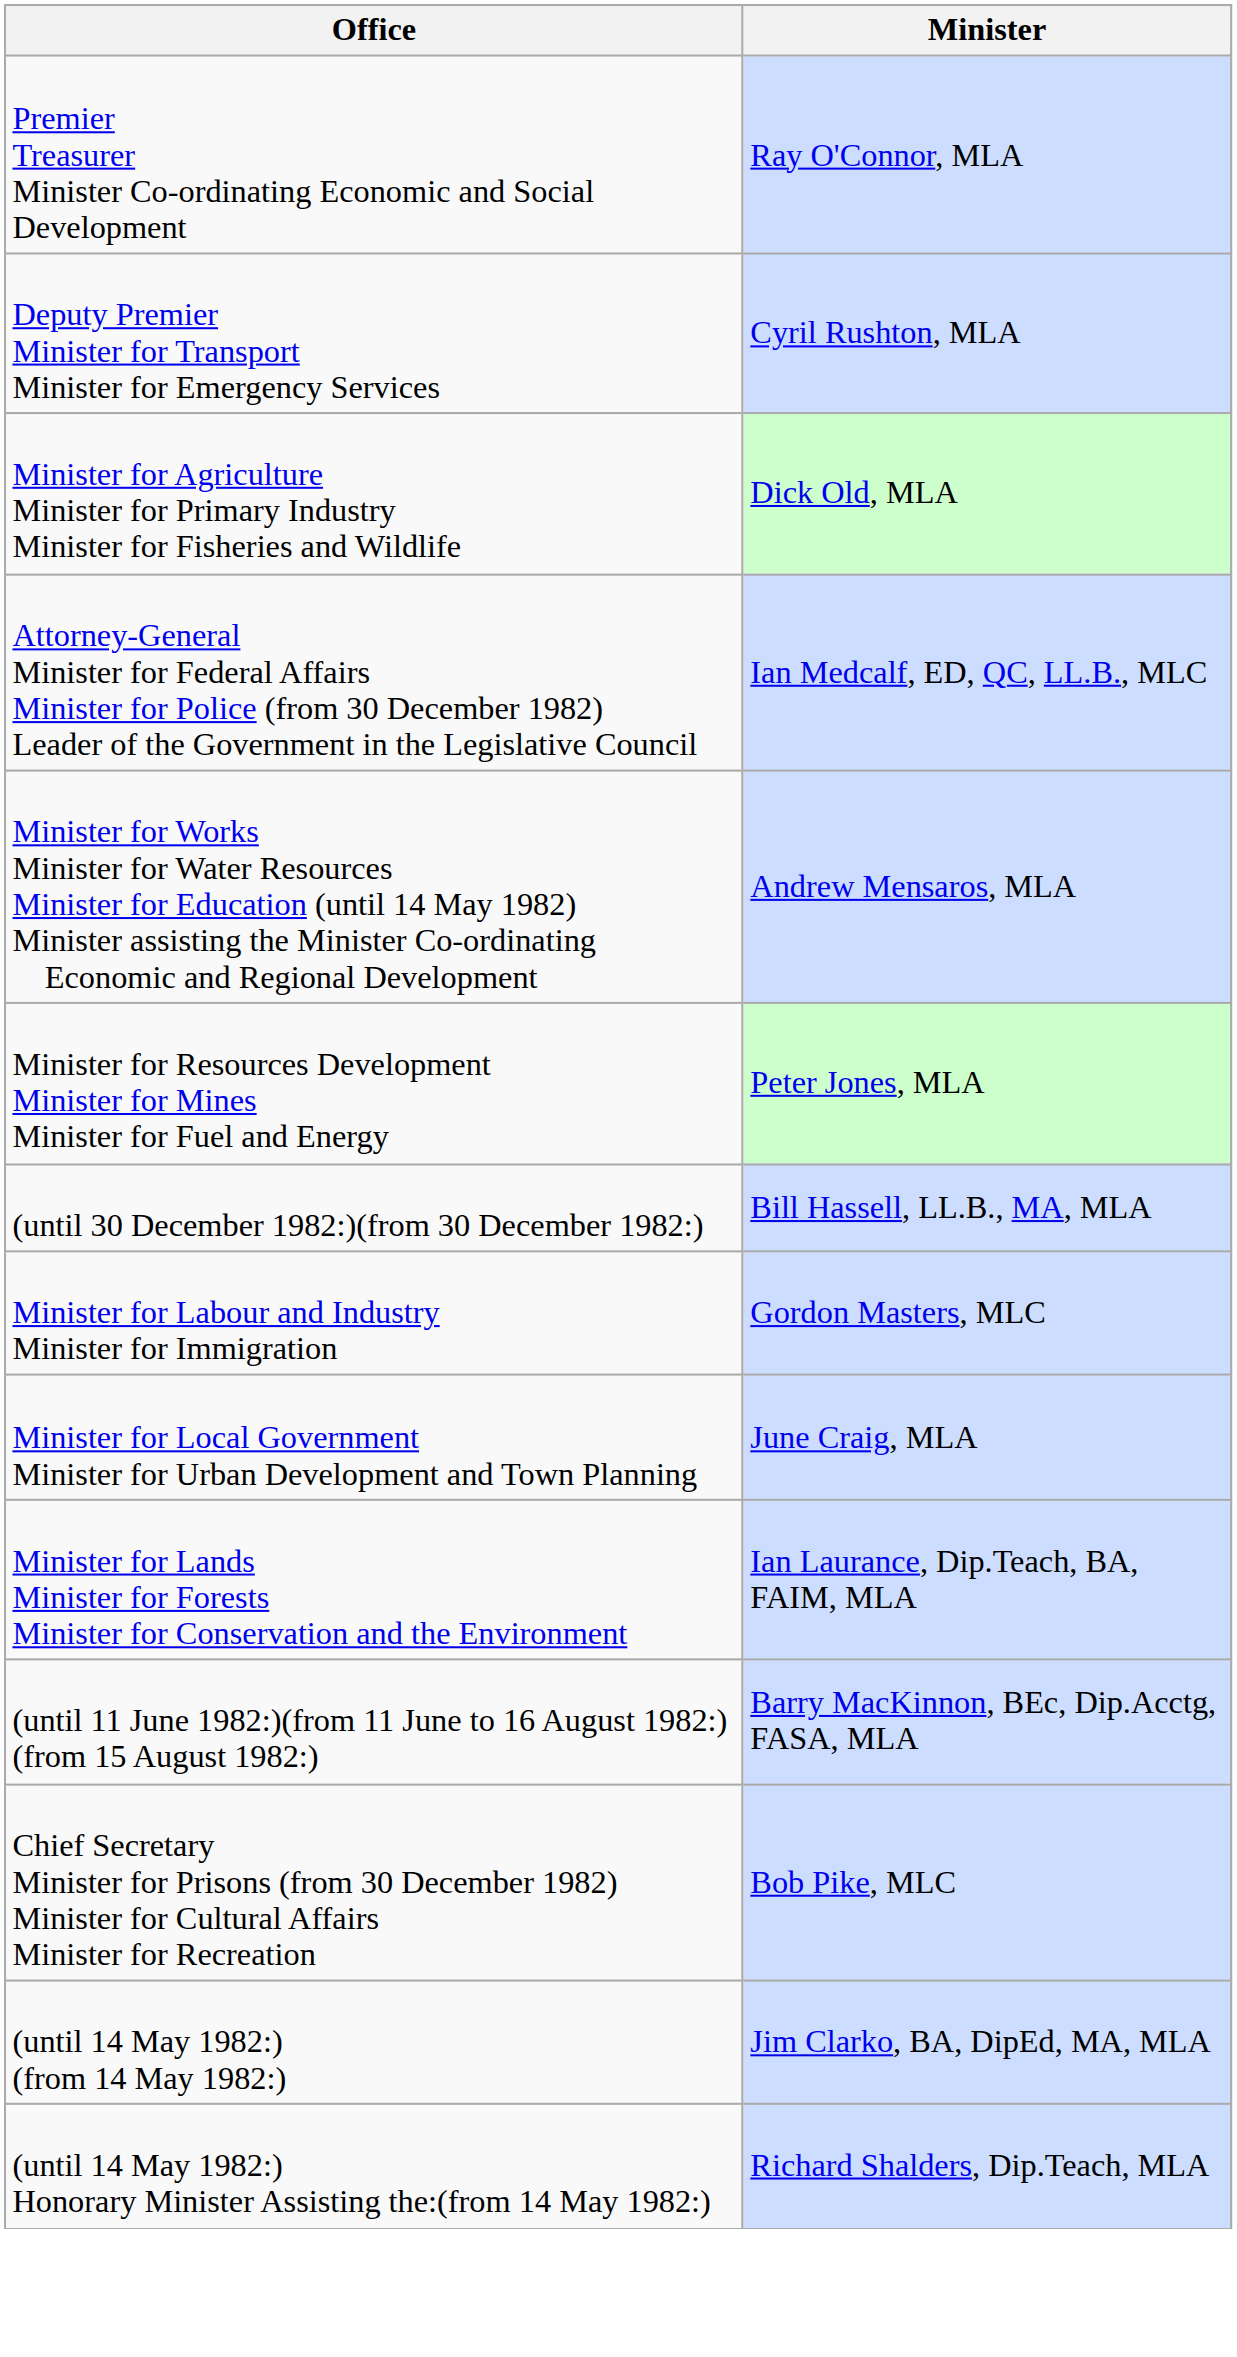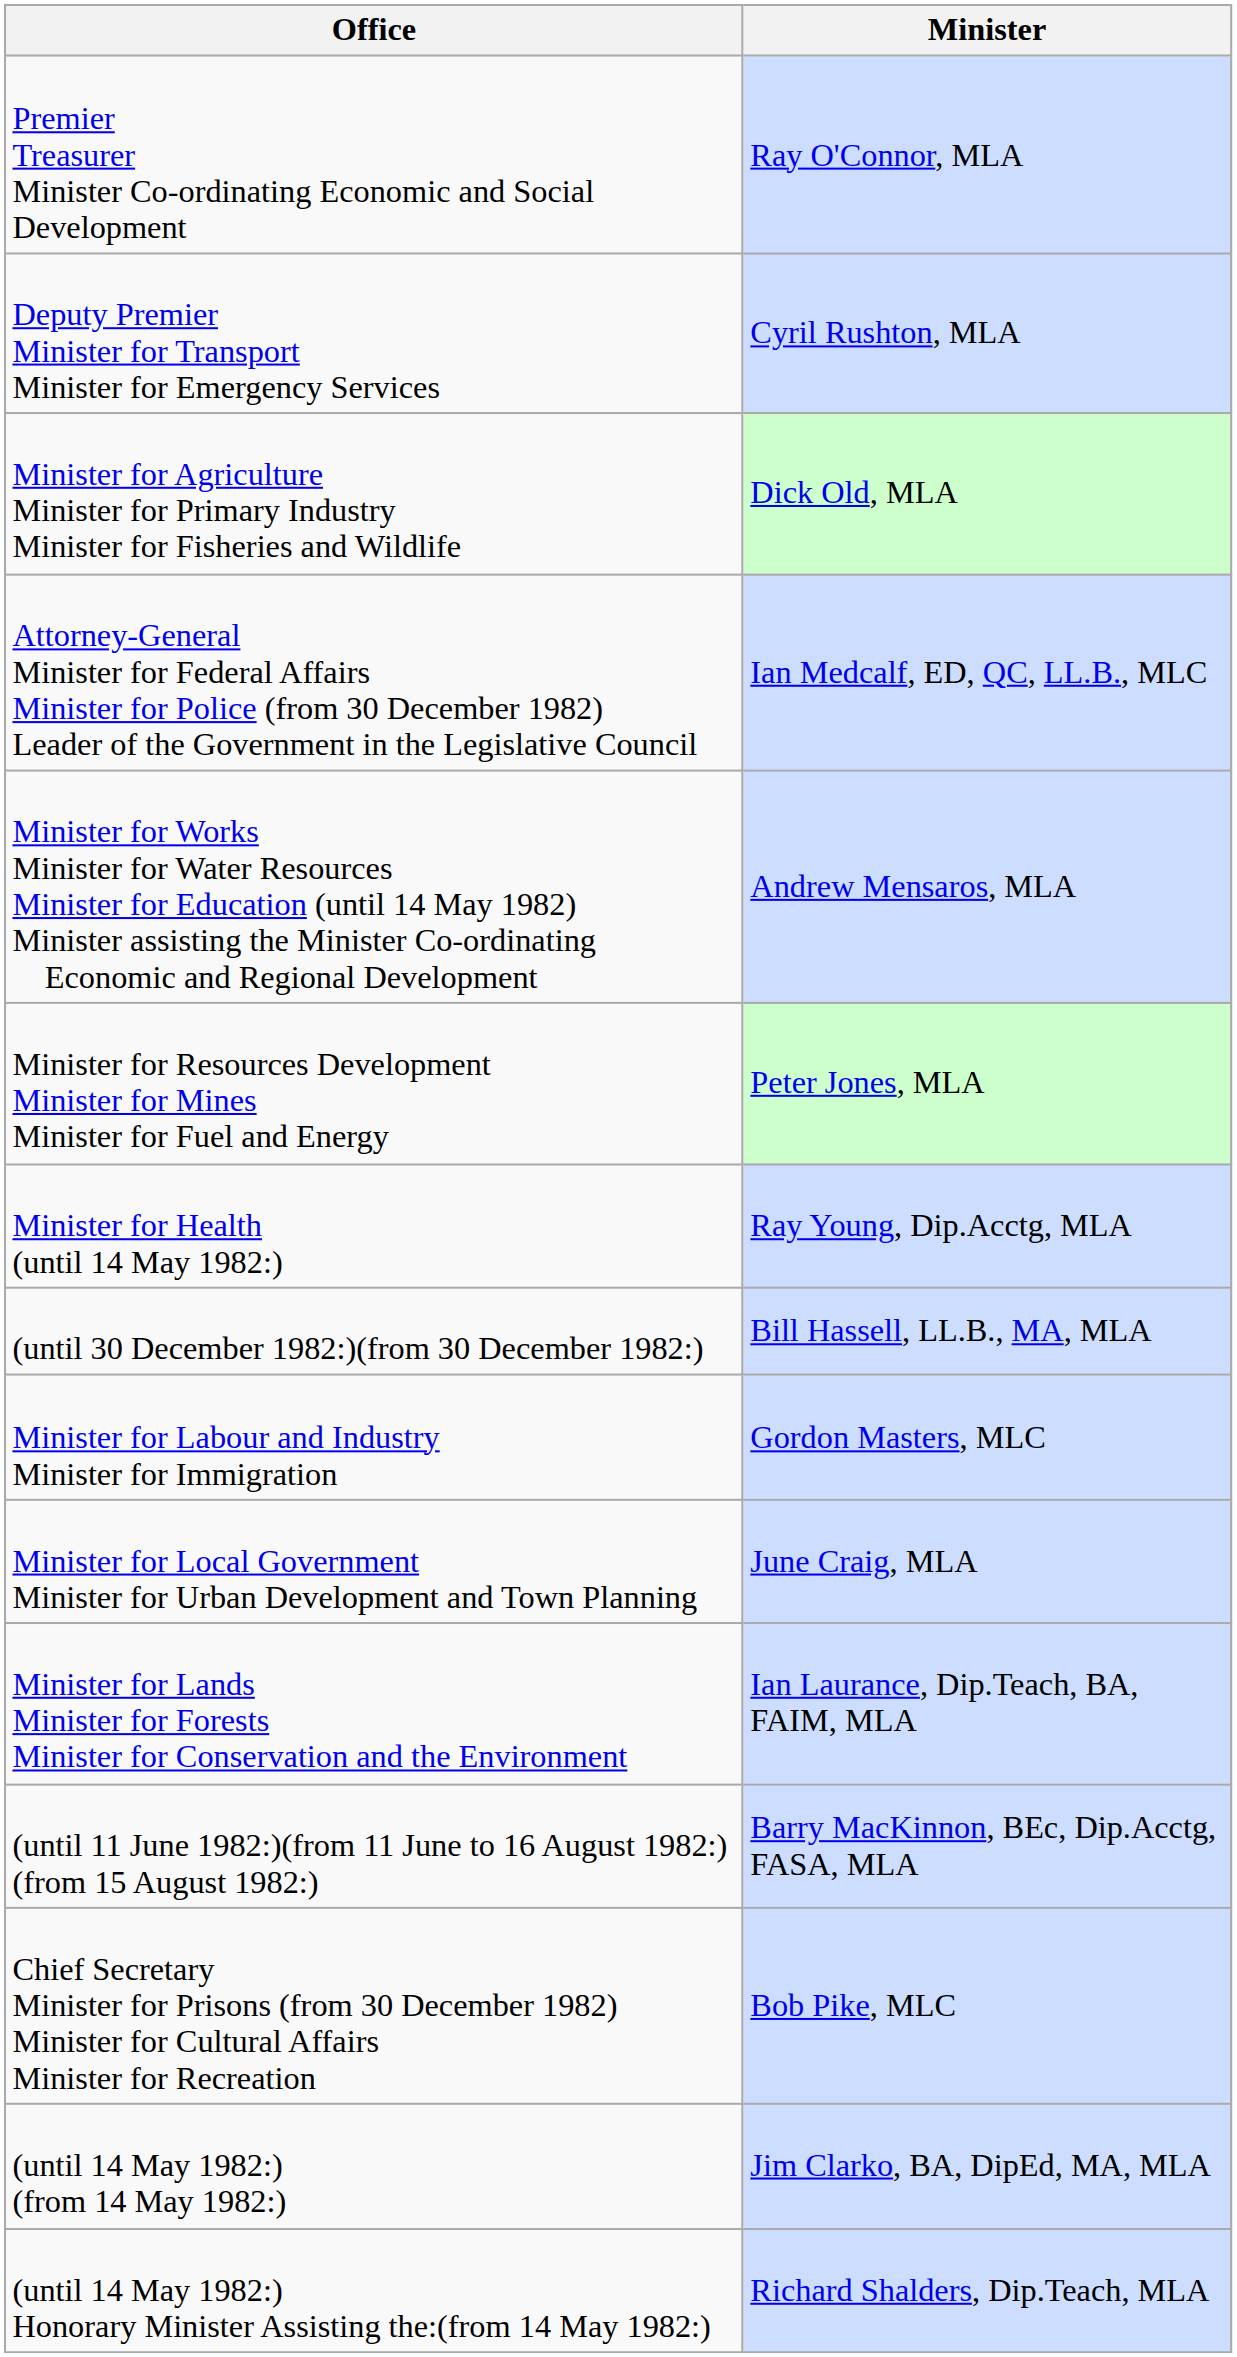+ row: (148, 1243)
